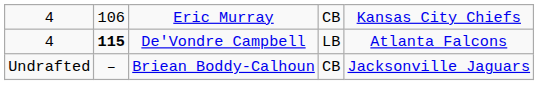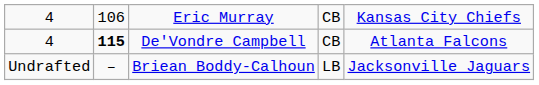(331, 42) LB -> (331, 42) CB
(331, 67) CB -> (331, 67) LB
